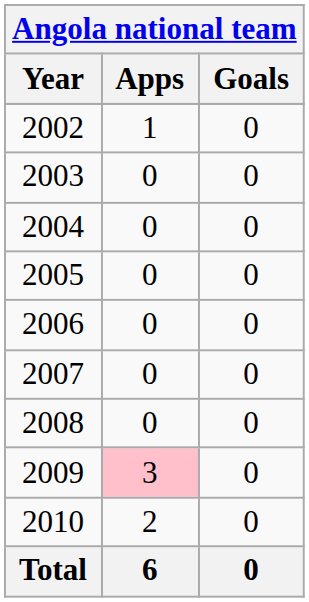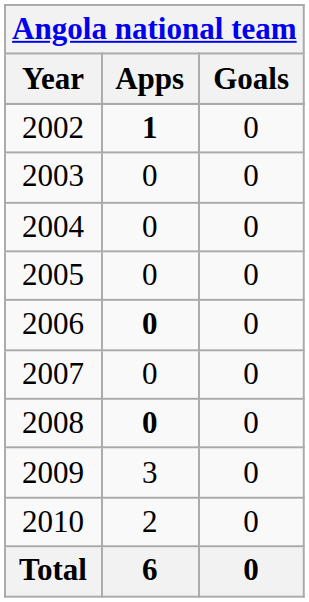(150, 127) normal -> (150, 127) bold
(150, 324) normal -> (150, 324) bold
(150, 422) normal -> (150, 422) bold
(150, 472) pink background -> (150, 472) no background
